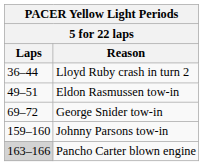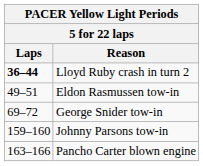(23, 72) normal -> (23, 72) bold
(29, 151) lightgrey background -> (29, 151) no background
